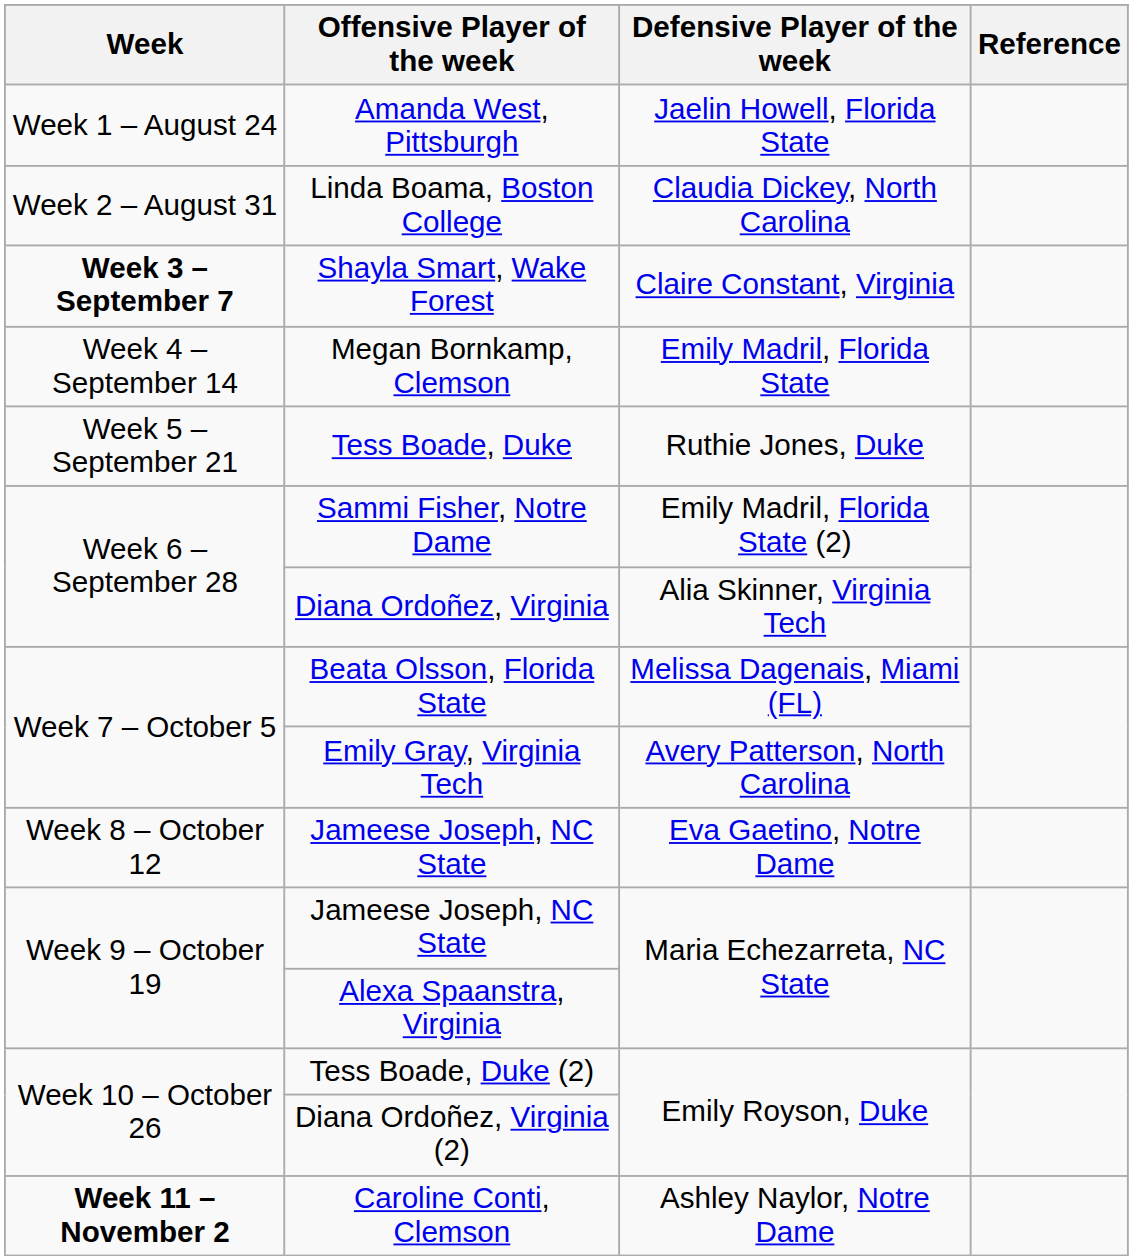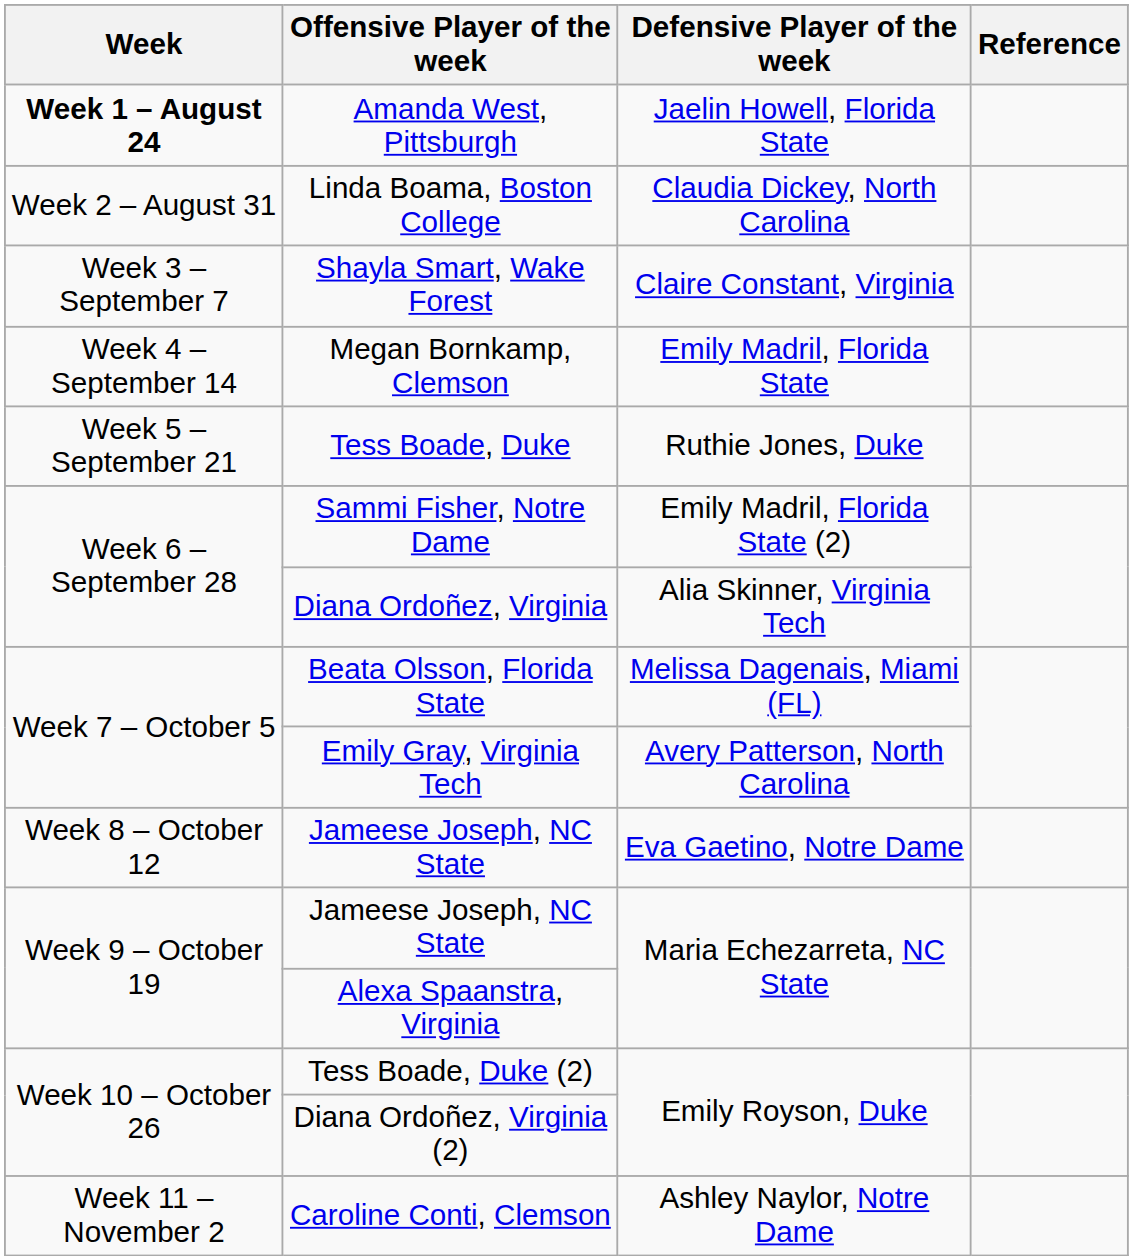(145, 124) normal -> (144, 124) bold
(145, 285) bold -> (144, 285) normal
(145, 1214) bold -> (144, 1214) normal
